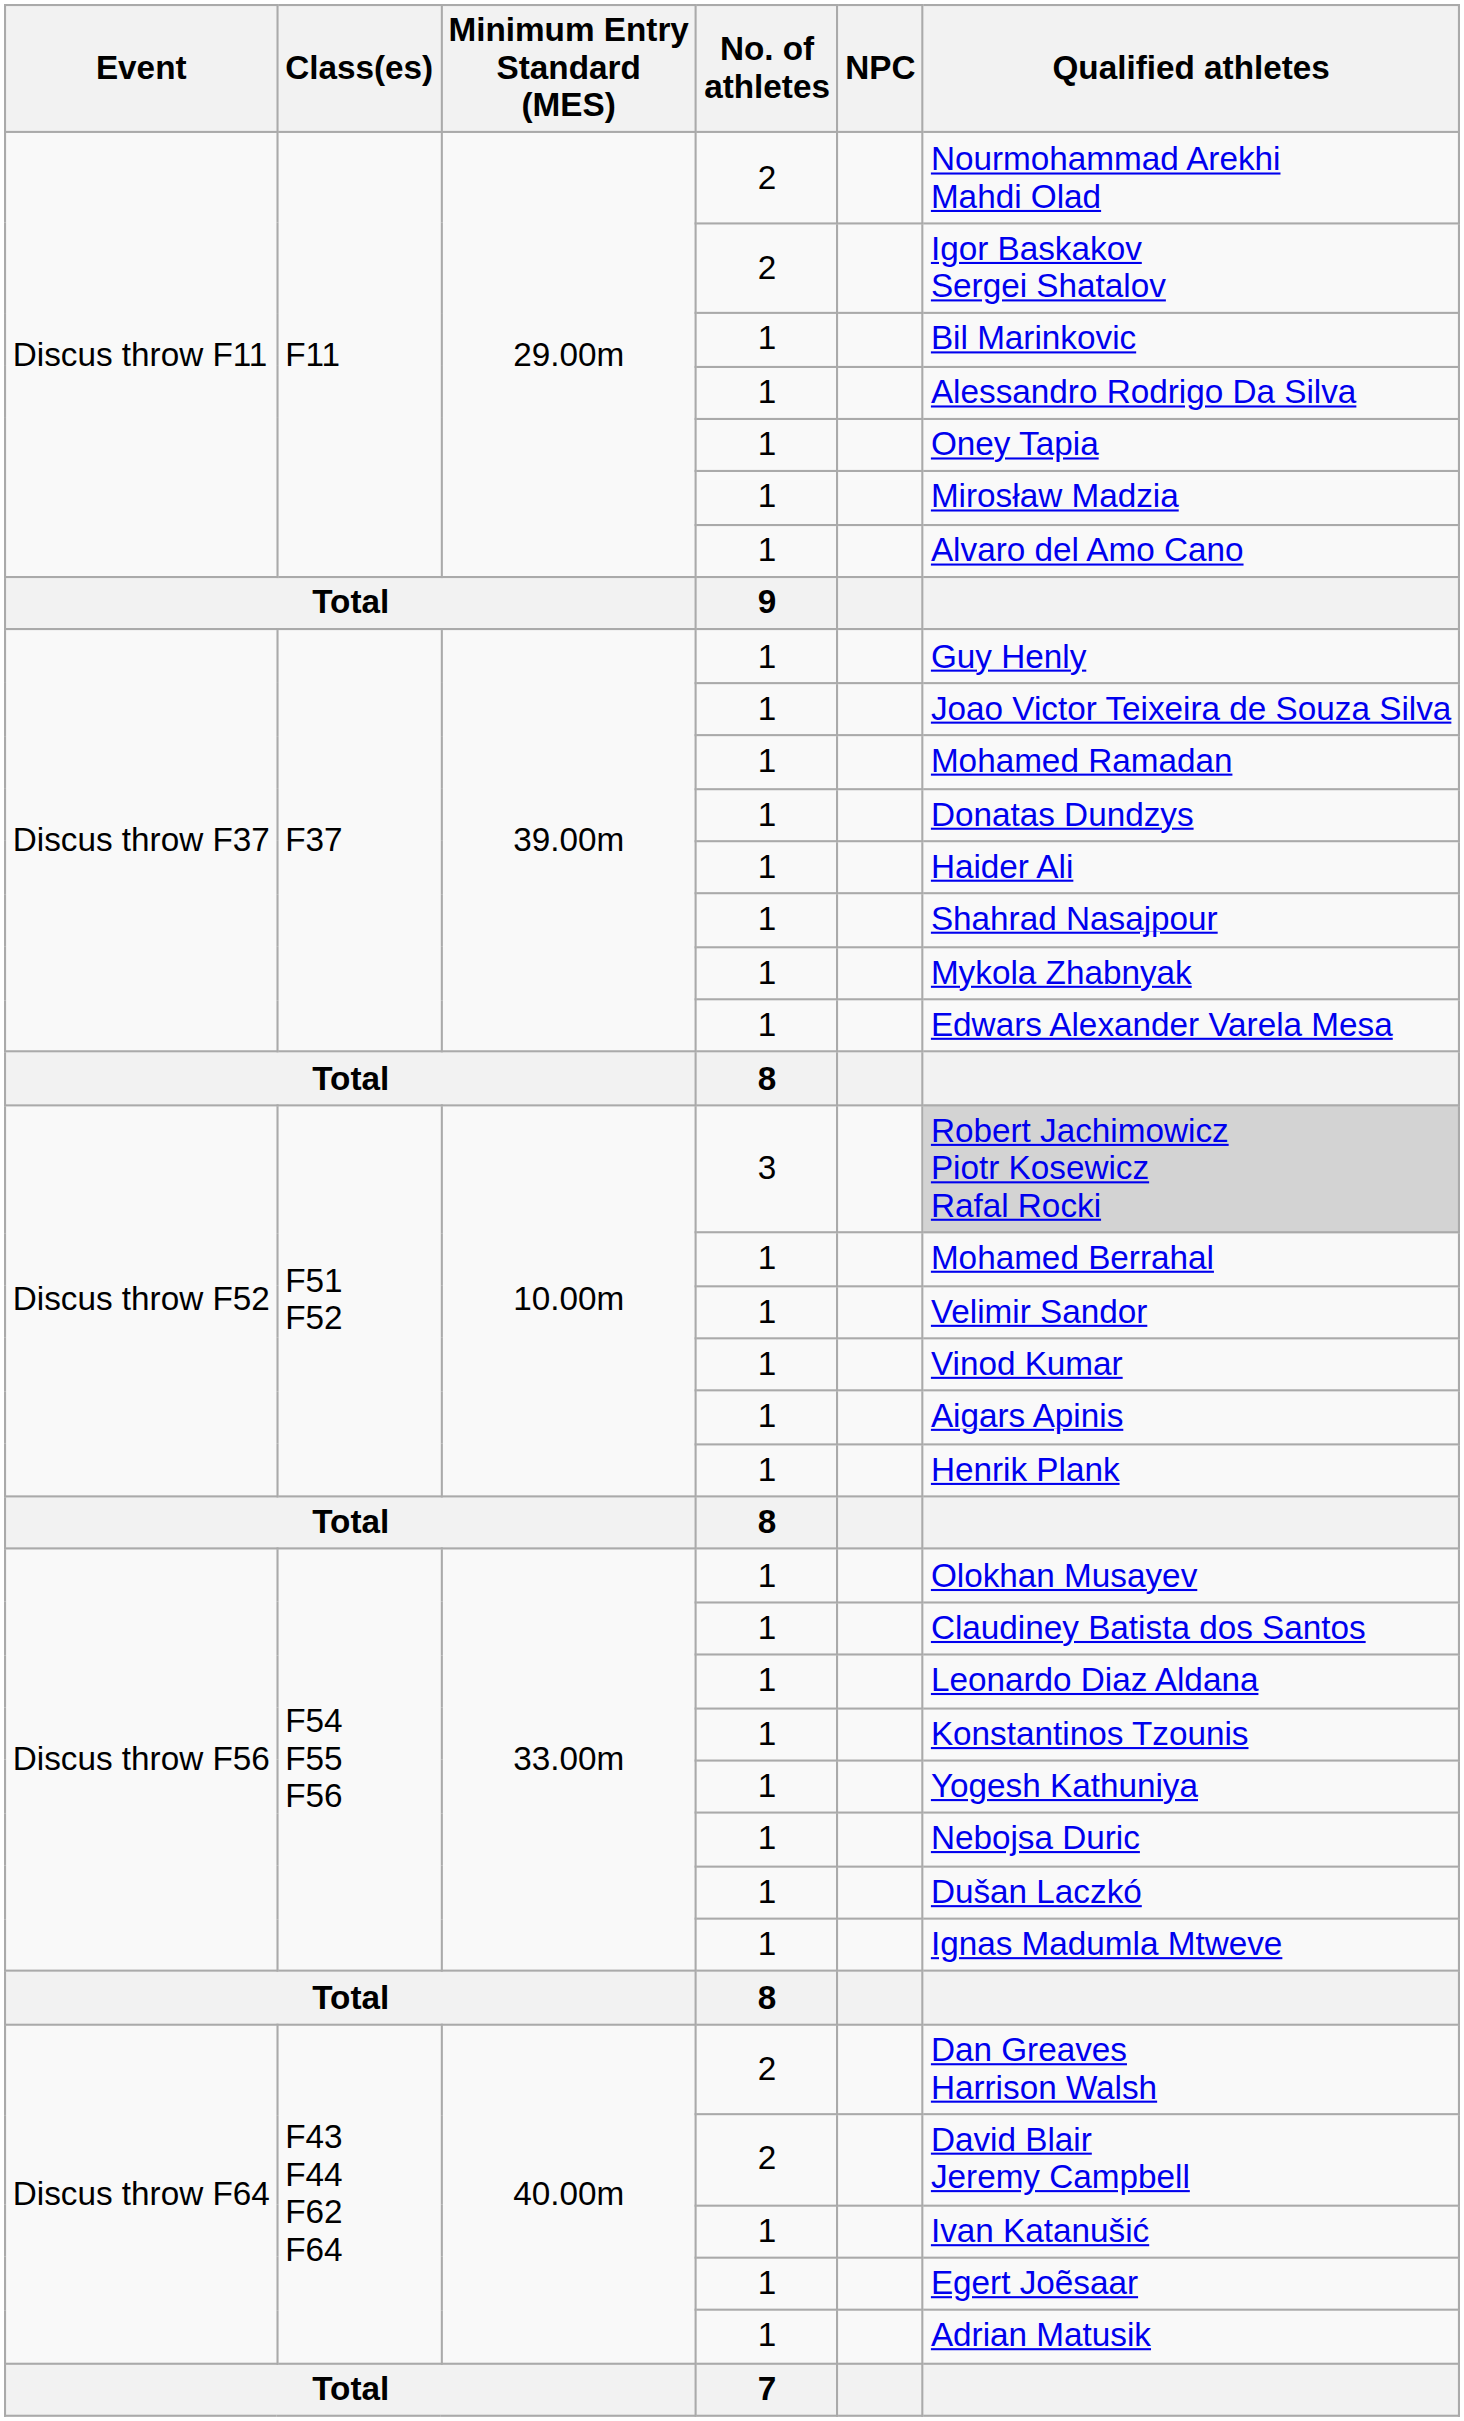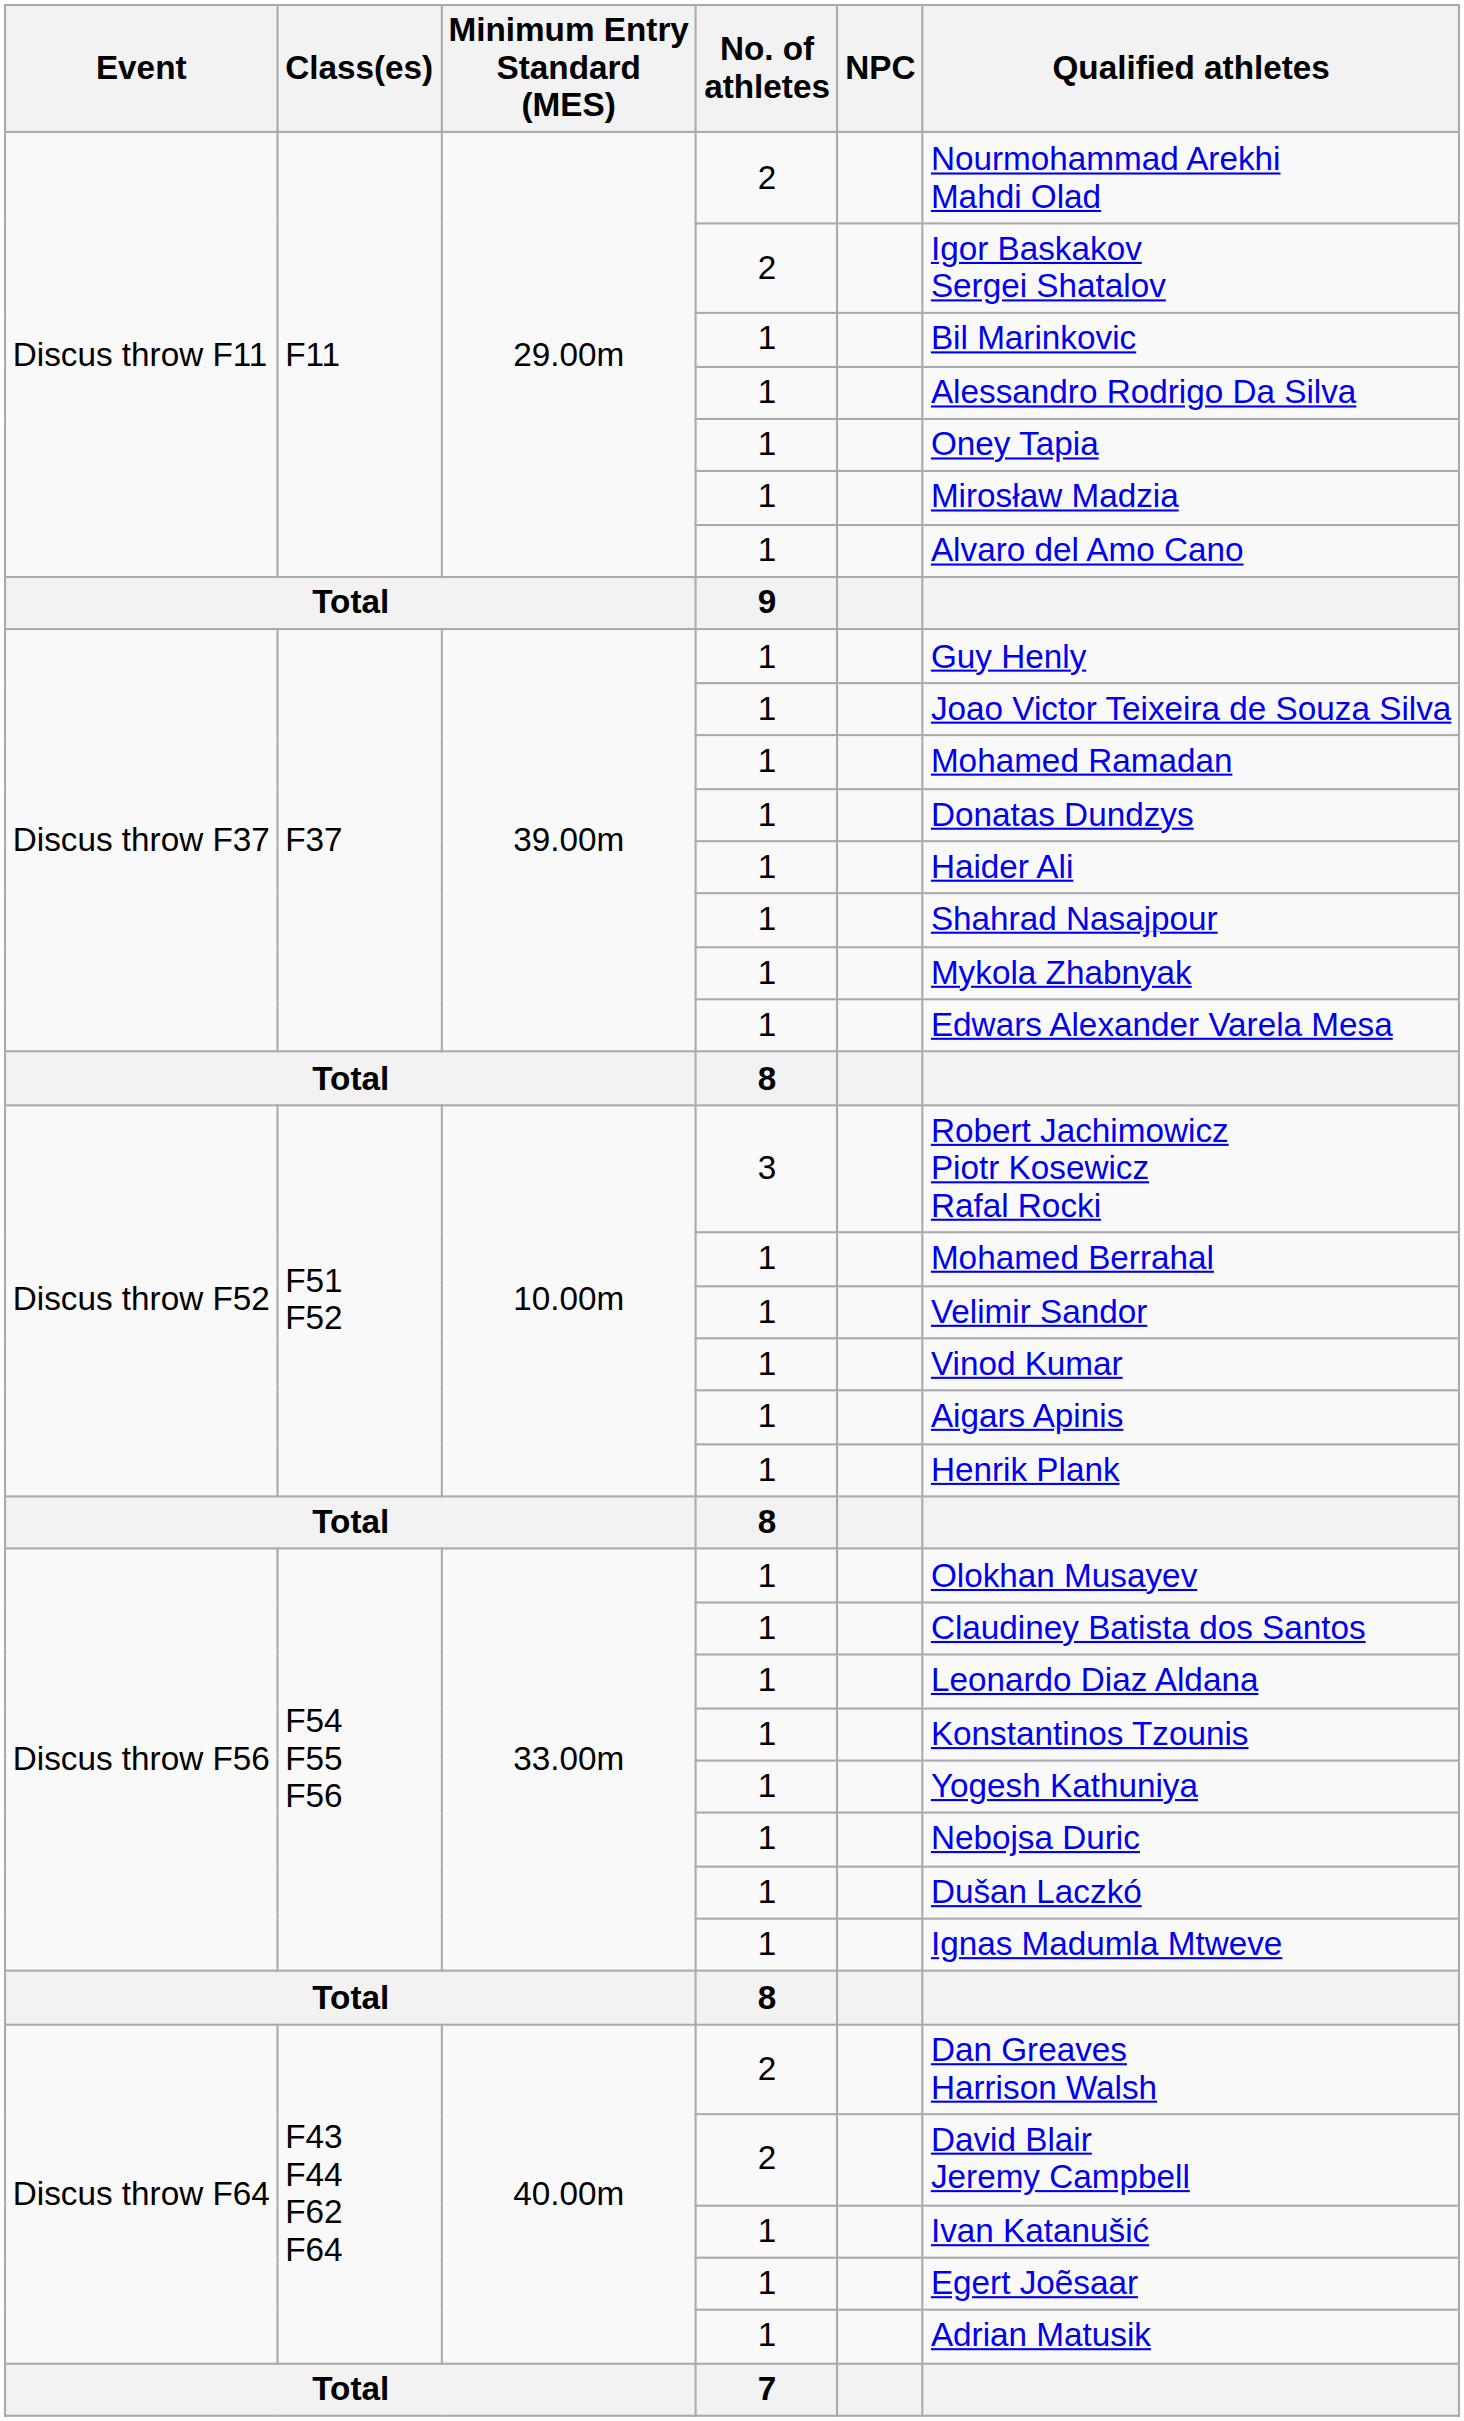(1080, 1168) lightgrey background -> (1080, 1168) no background
